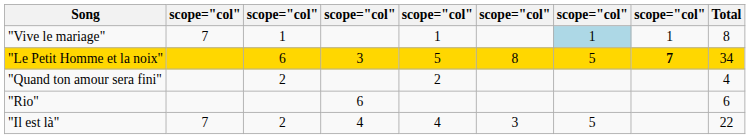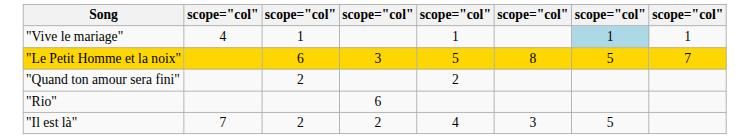- column: (726, 15)
(205, 36) 7 -> (223, 36) 4
(670, 58) bold -> (688, 58) normal
(360, 123) 4 -> (378, 123) 2
